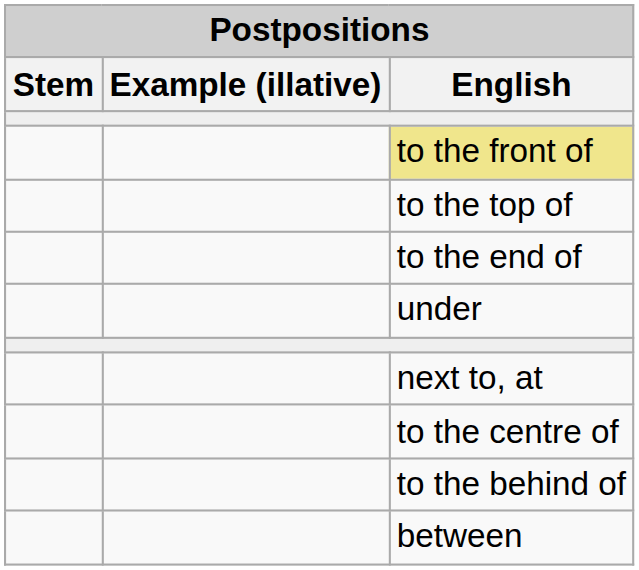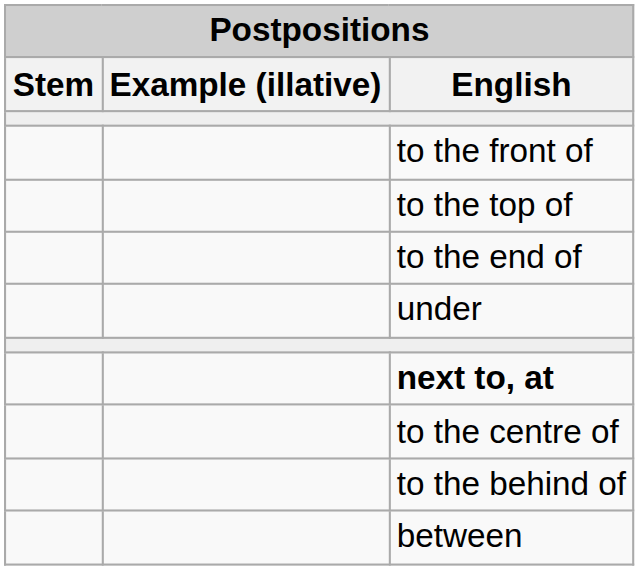(495, 151) khaki background -> (495, 151) no background
(470, 378) normal -> (475, 378) bold
